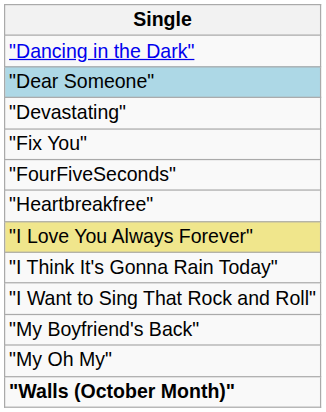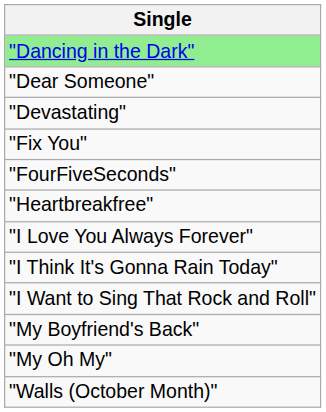(102, 50) no background -> (102, 50) lightgreen background
(82, 81) lightblue background -> (82, 81) no background
(131, 236) khaki background -> (131, 236) no background
(122, 391) bold -> (113, 391) normal
